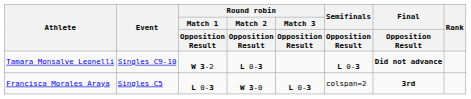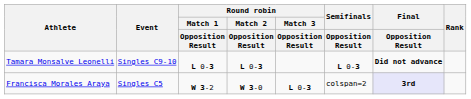(203, 66) W 3-2 -> (203, 66) L 0-3
(203, 87) L 0-3 -> (203, 87) W 3-2
(408, 83) no background -> (408, 83) lavender background
